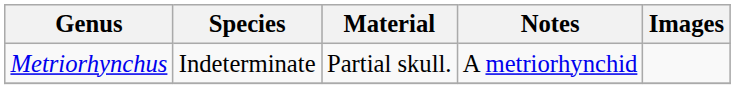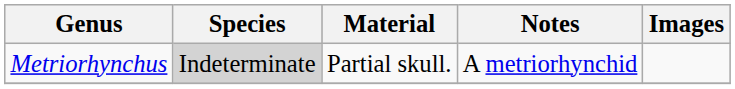(247, 63) no background -> (247, 63) lightgrey background
